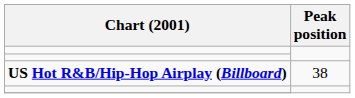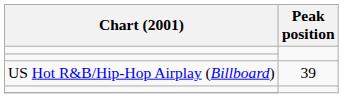(147, 73) bold -> (141, 73) normal
(320, 73) 38 -> (308, 73) 39
